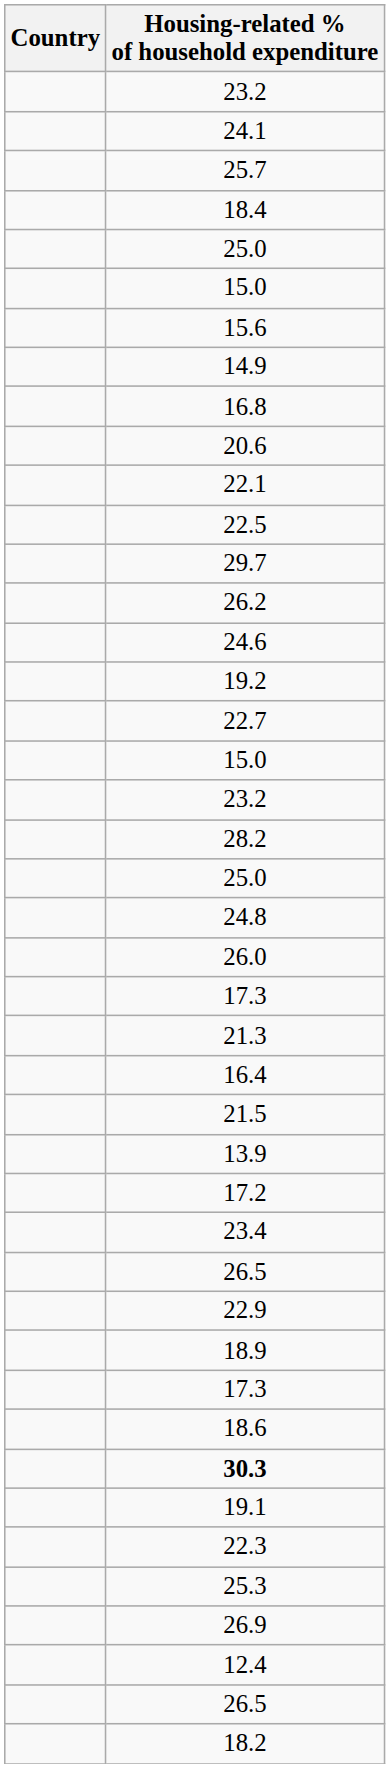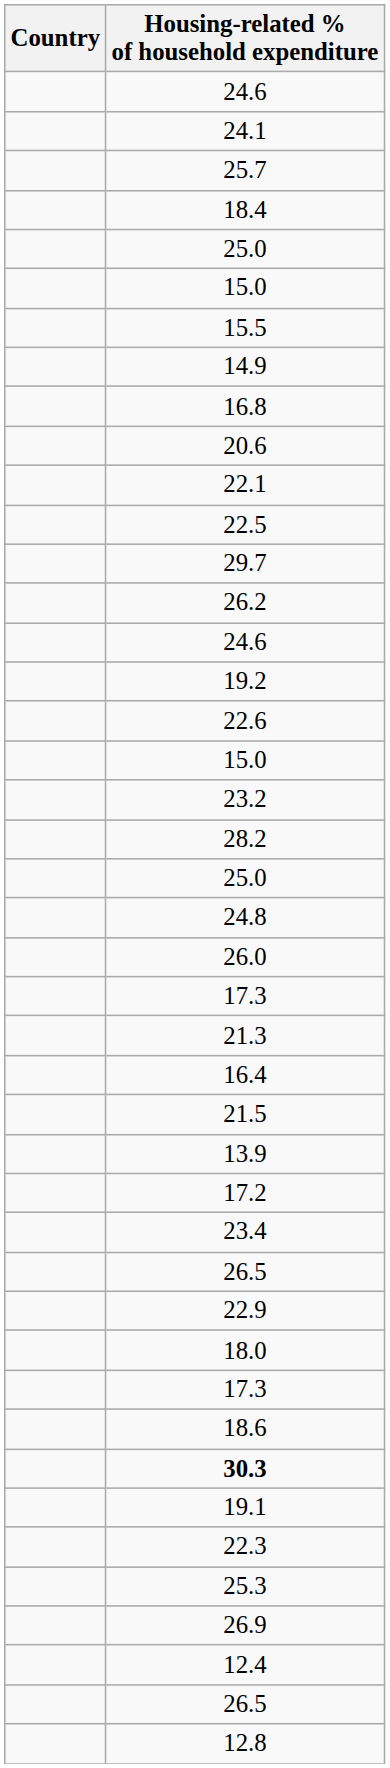(245, 91) 23.2 -> (245, 91) 24.6
(245, 327) 15.6 -> (245, 327) 15.5
(245, 720) 22.7 -> (245, 720) 22.6
(245, 1349) 18.9 -> (245, 1349) 18.0
(245, 1743) 18.2 -> (245, 1743) 12.8
